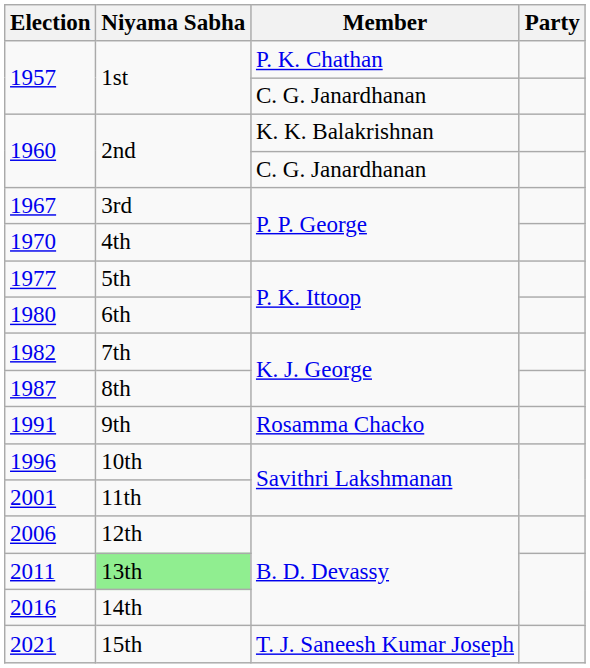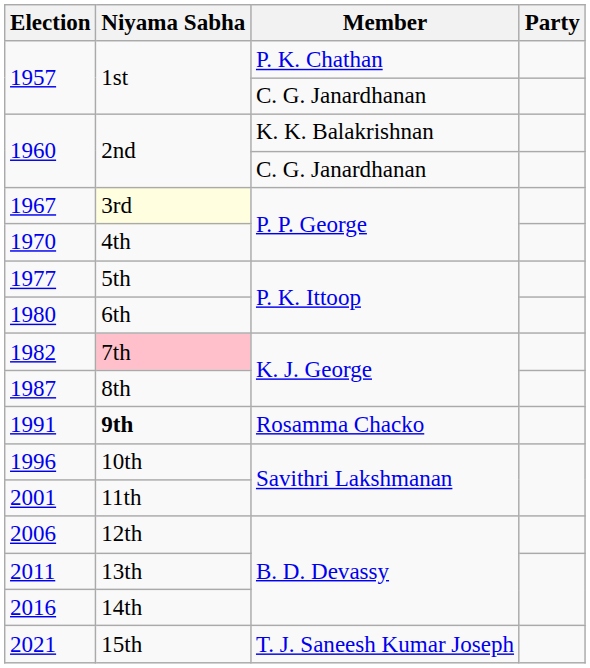(117, 205) no background -> (117, 205) lightyellow background
(116, 351) no background -> (116, 351) pink background
(116, 424) normal -> (117, 424) bold
(122, 570) lightgreen background -> (122, 570) no background
